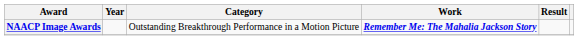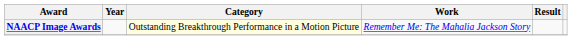(244, 27) no background -> (244, 27) lightyellow background
(450, 27) bold -> (447, 27) normal
